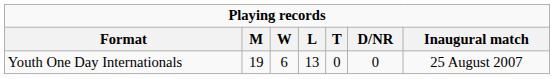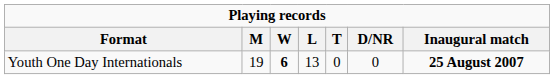(284, 62) normal -> (284, 62) bold
(476, 62) normal -> (476, 62) bold
